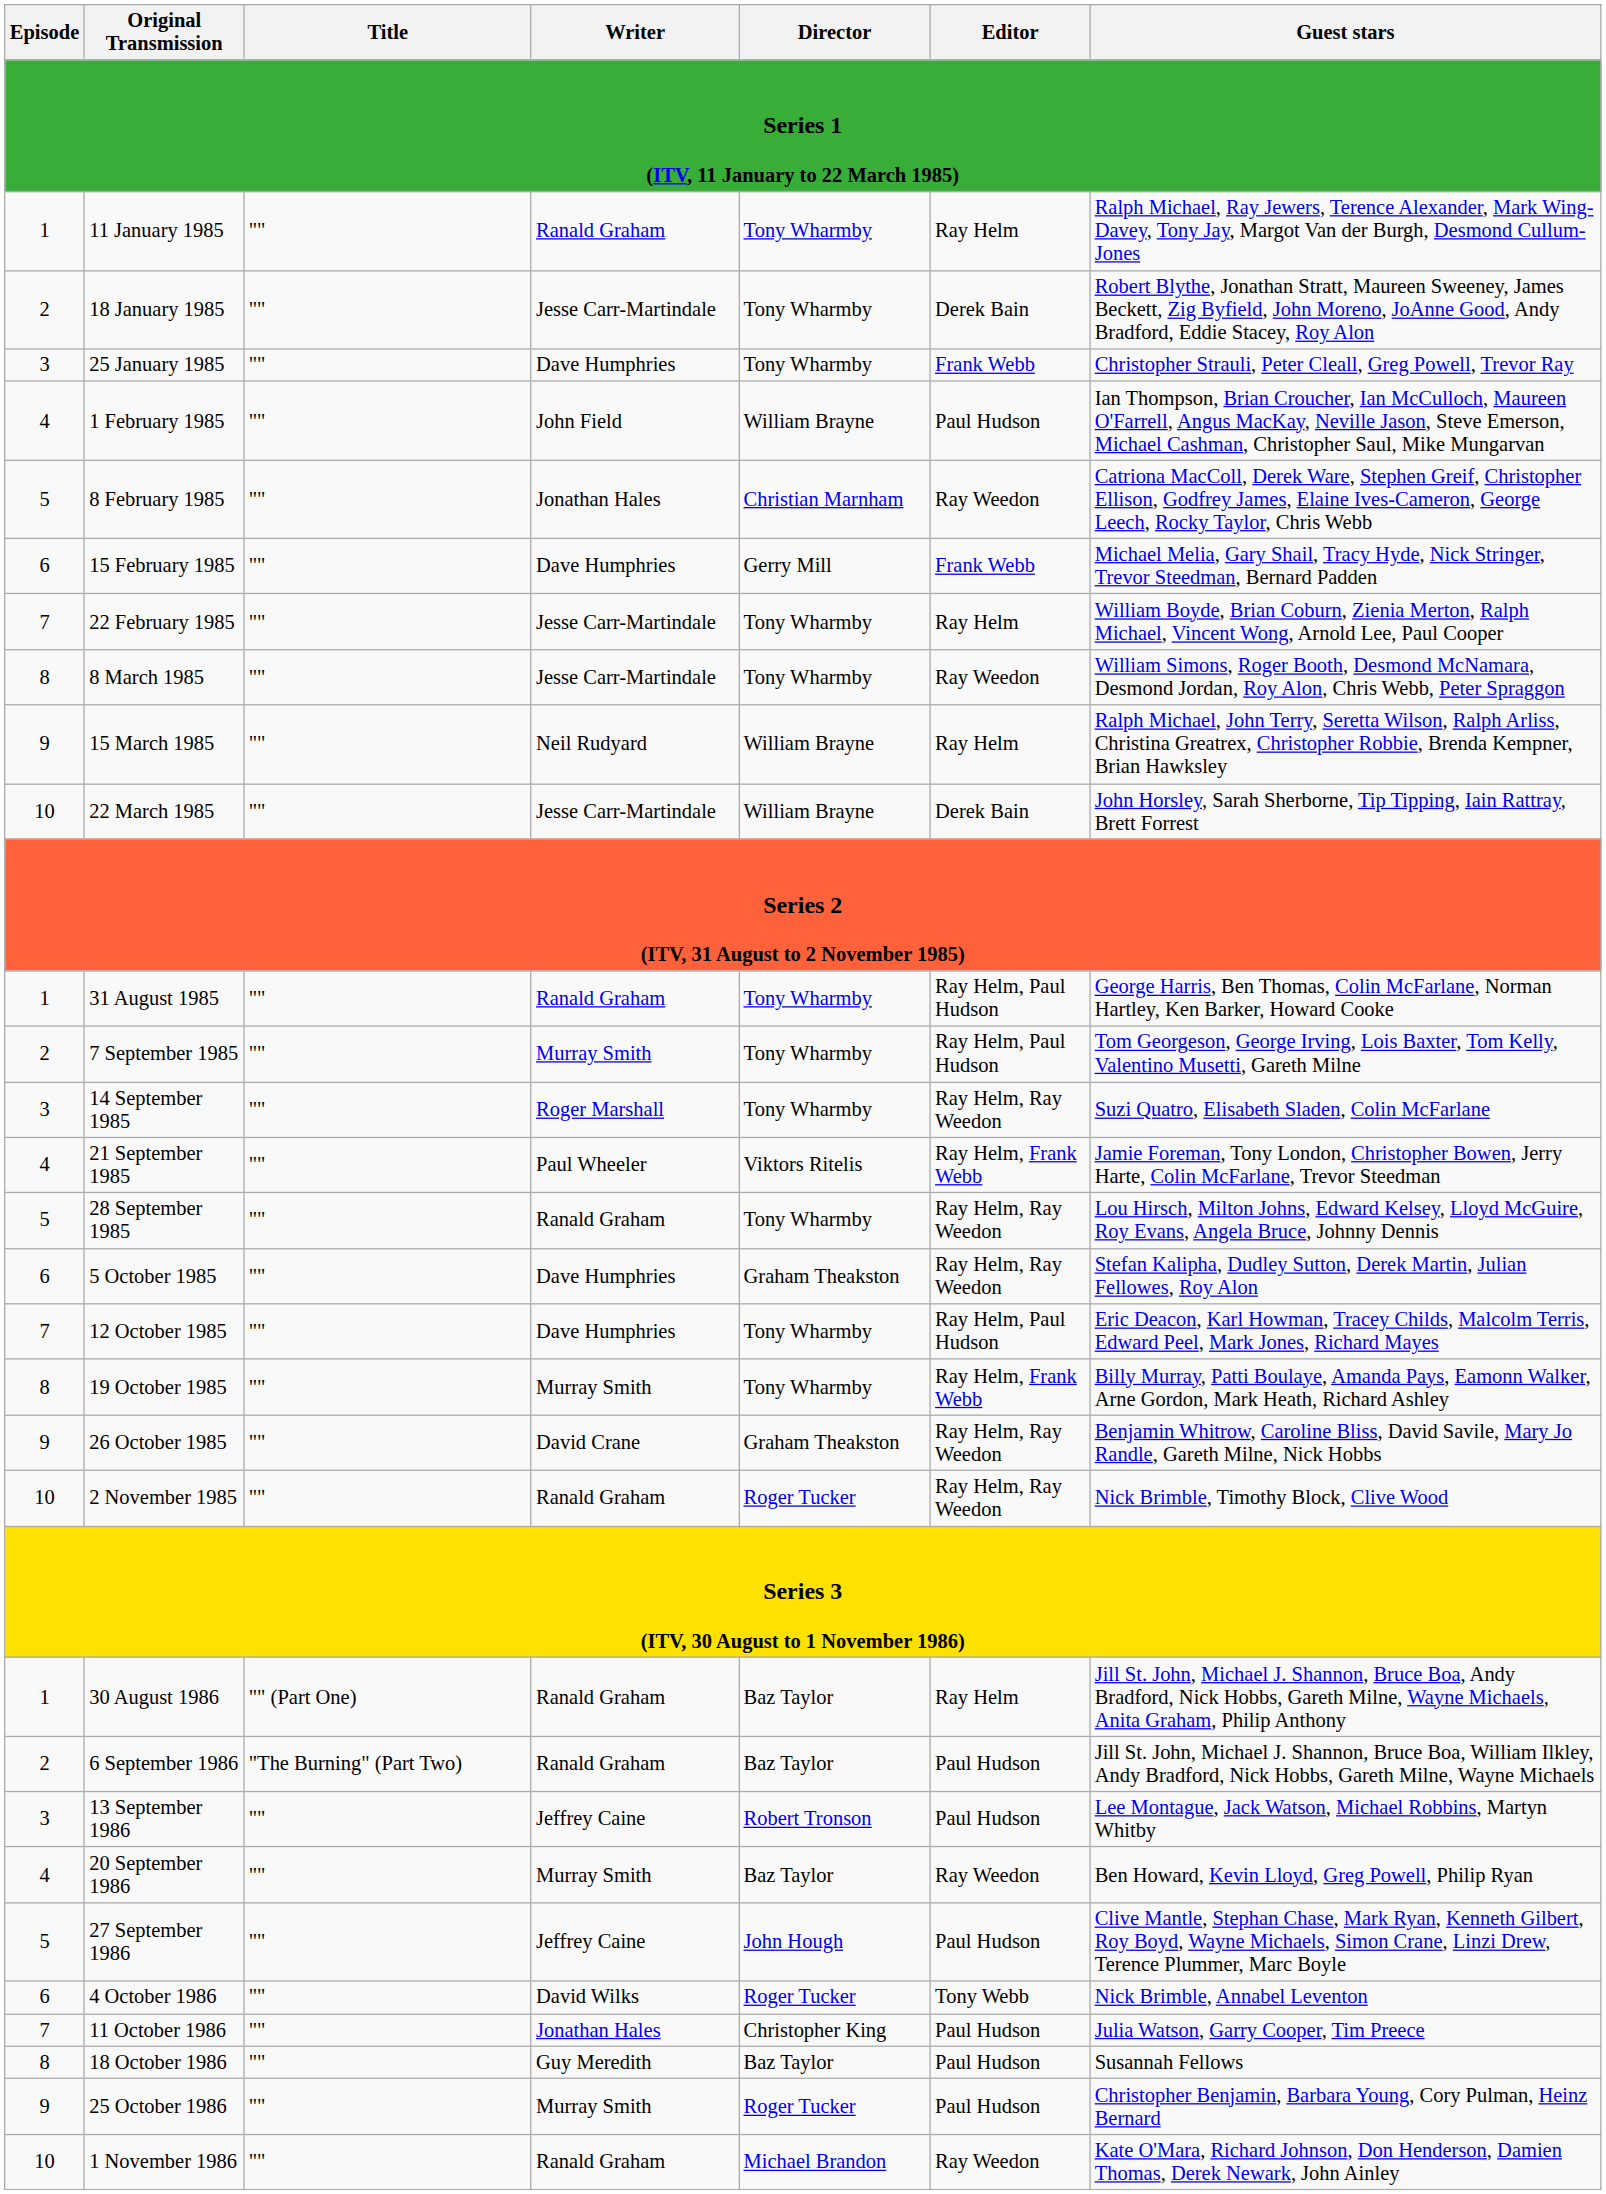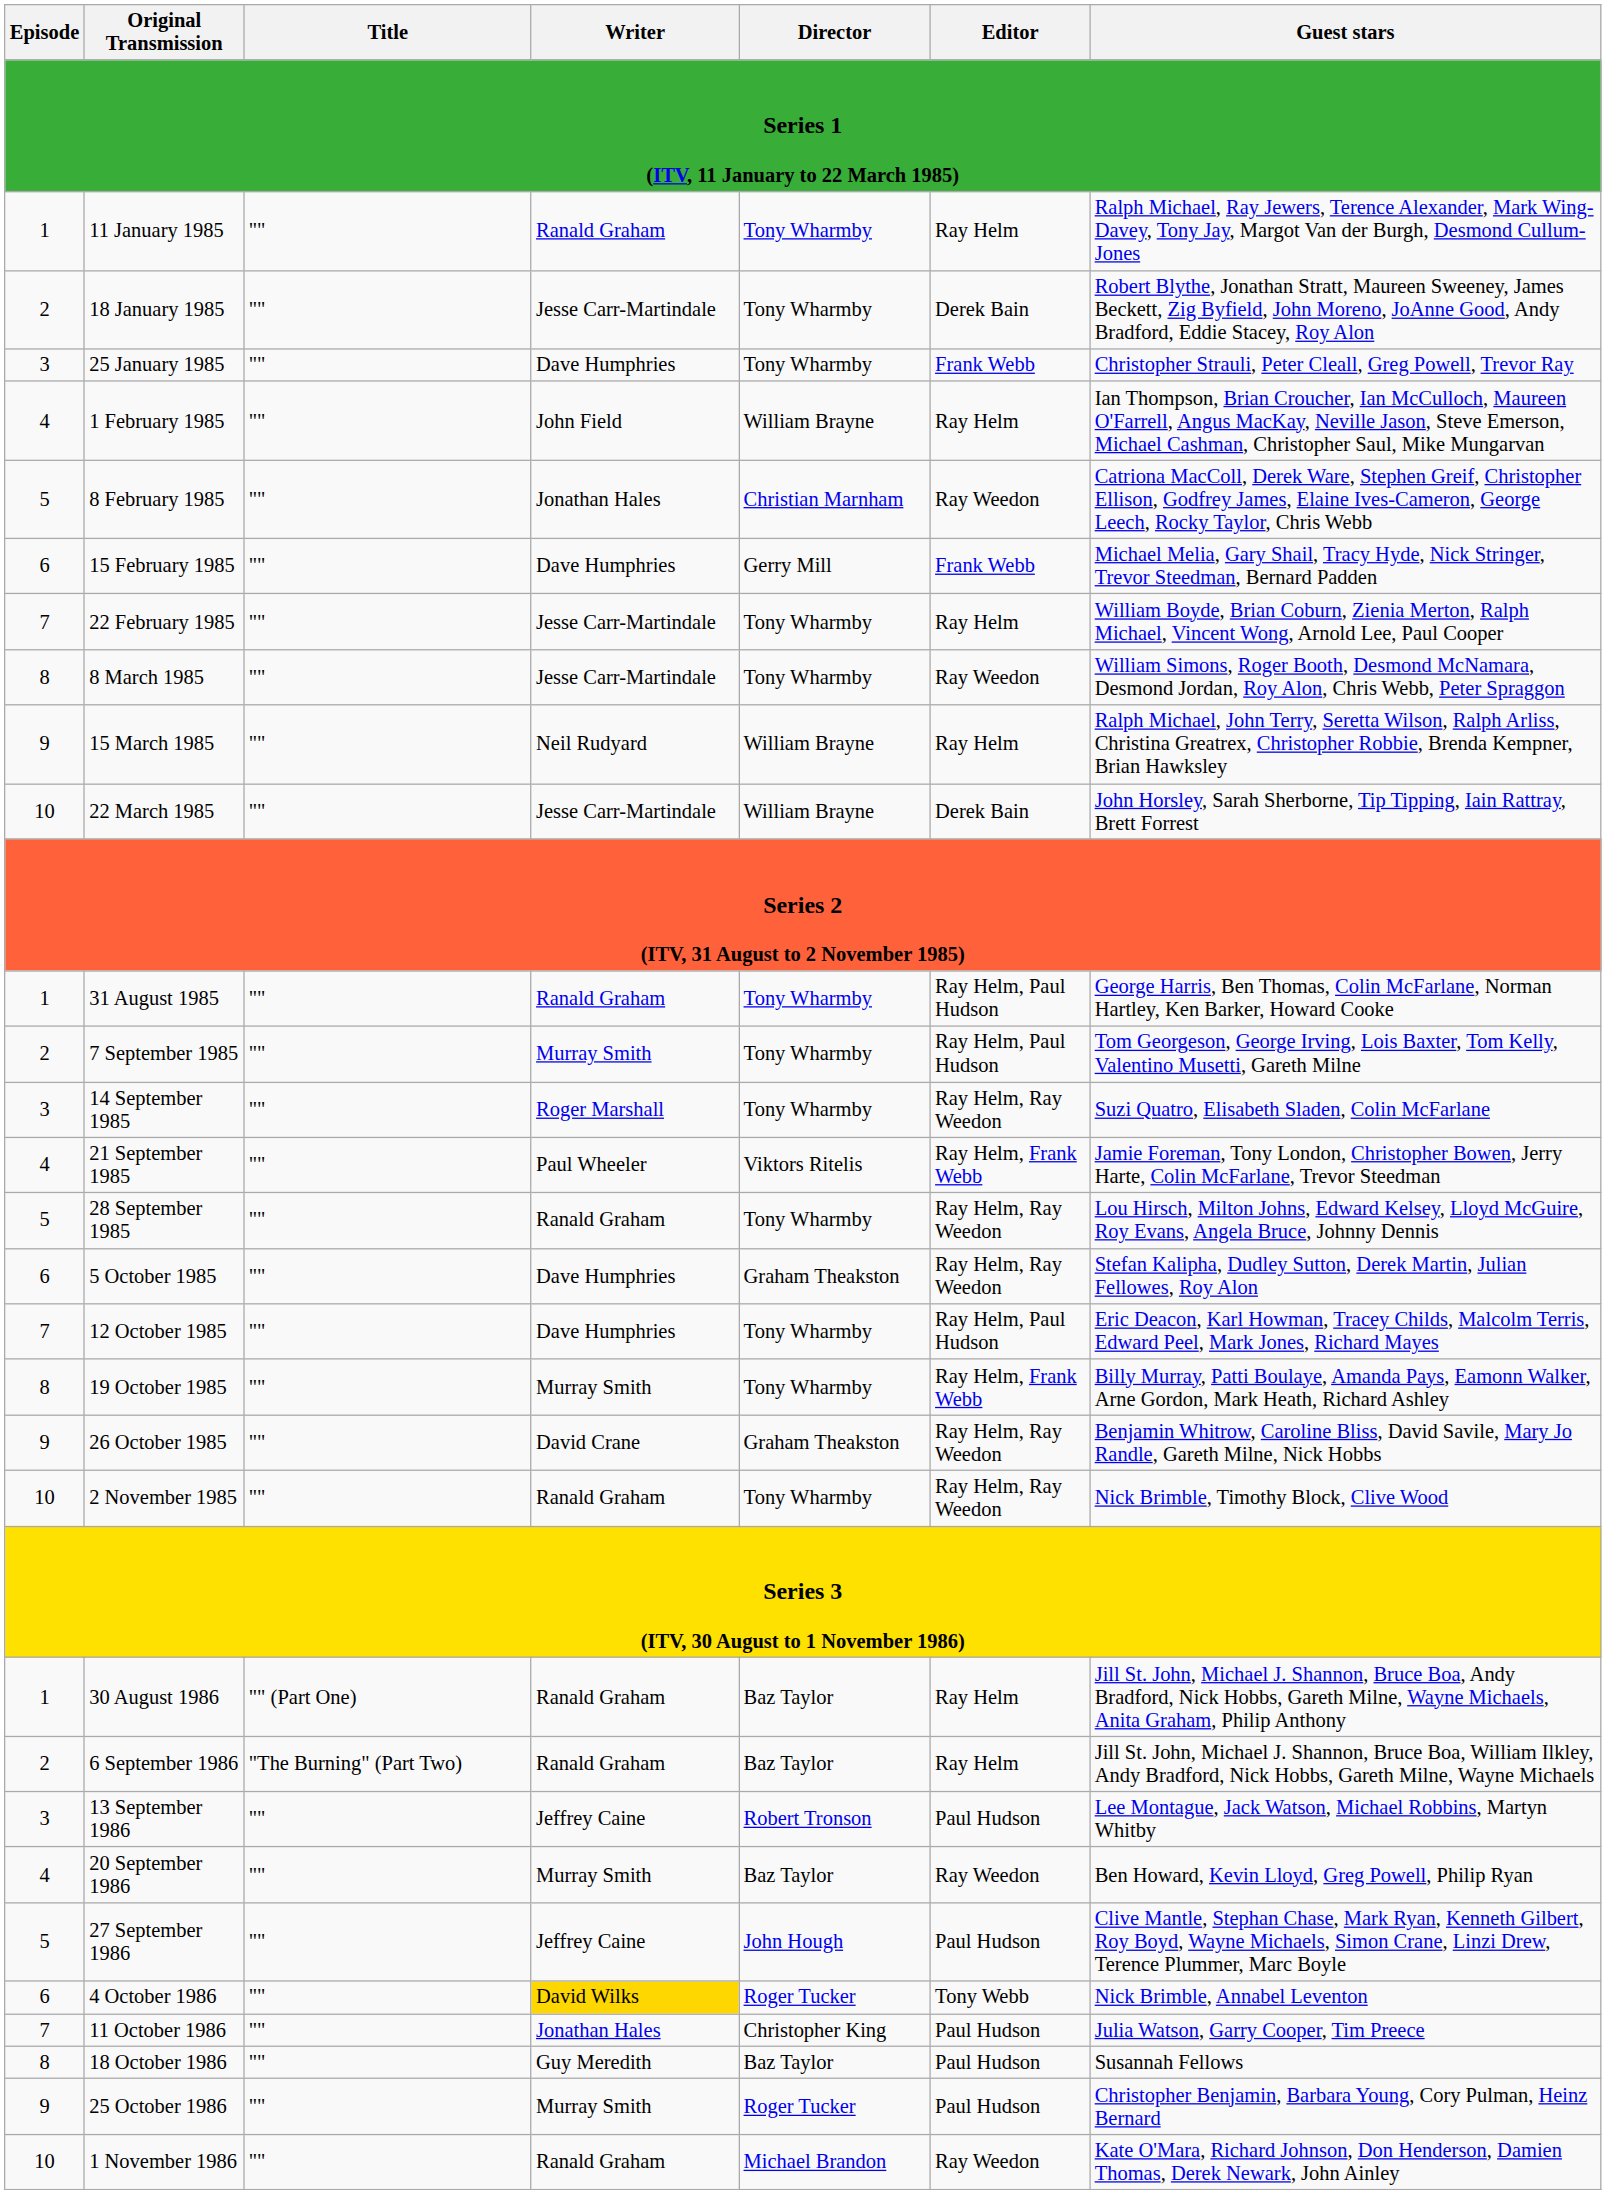(988, 420) Paul Hudson -> (977, 420) Ray Helm
(800, 1498) Roger Tucker -> (808, 1498) Tony Wharmby
(988, 1763) Paul Hudson -> (977, 1763) Ray Helm
(588, 1997) no background -> (588, 1997) gold background
